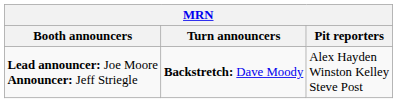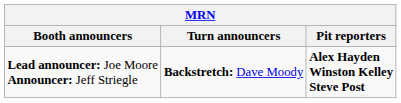(349, 72) normal -> (351, 72) bold
